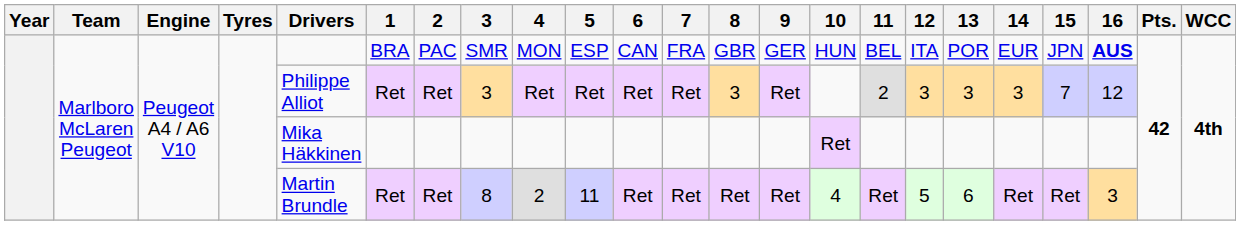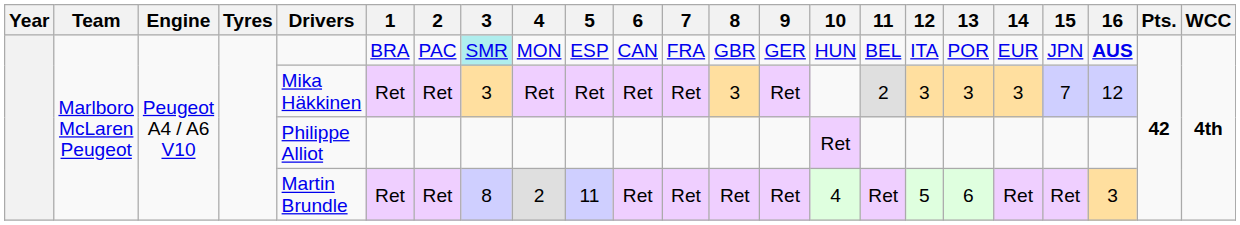(487, 50) no background -> (487, 50) paleturquoise background
(316, 91) Philippe Alliot -> (322, 91) Mika Häkkinen
(322, 143) Mika Häkkinen -> (316, 143) Philippe Alliot
